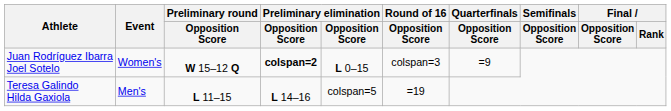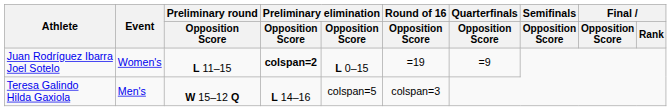(212, 69) W 15–12 Q -> (212, 69) L 11–15
(416, 63) colspan=3 -> (416, 63) =19
(212, 98) L 11–15 -> (212, 98) W 15–12 Q
(416, 92) =19 -> (416, 92) colspan=3
